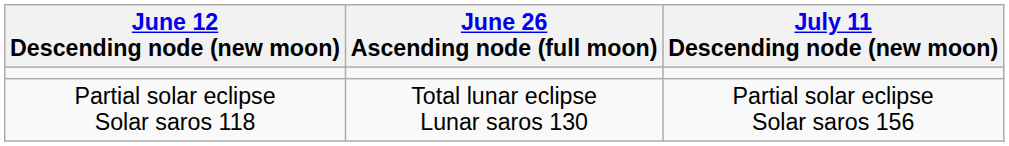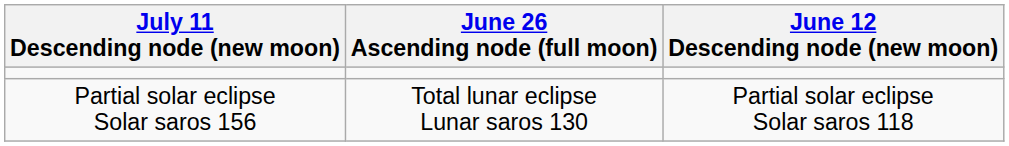columns swapped: (175, 35) <-> (833, 35)
